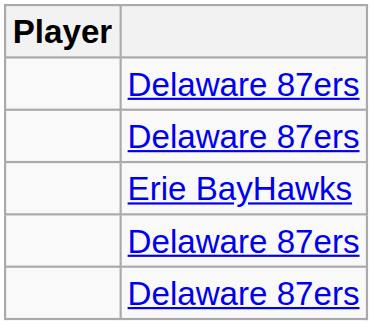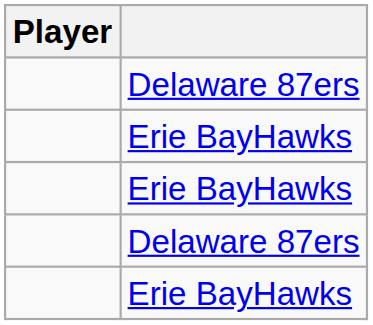(244, 136) Delaware 87ers -> (240, 136) Erie BayHawks
(244, 294) Delaware 87ers -> (240, 294) Erie BayHawks
